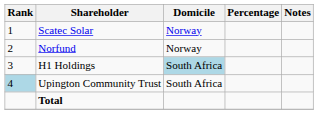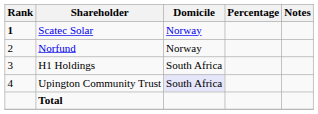(10, 30) normal -> (10, 30) bold
(194, 65) lightblue background -> (194, 65) no background
(10, 83) lightblue background -> (10, 83) no background
(194, 83) no background -> (194, 83) lavender background
